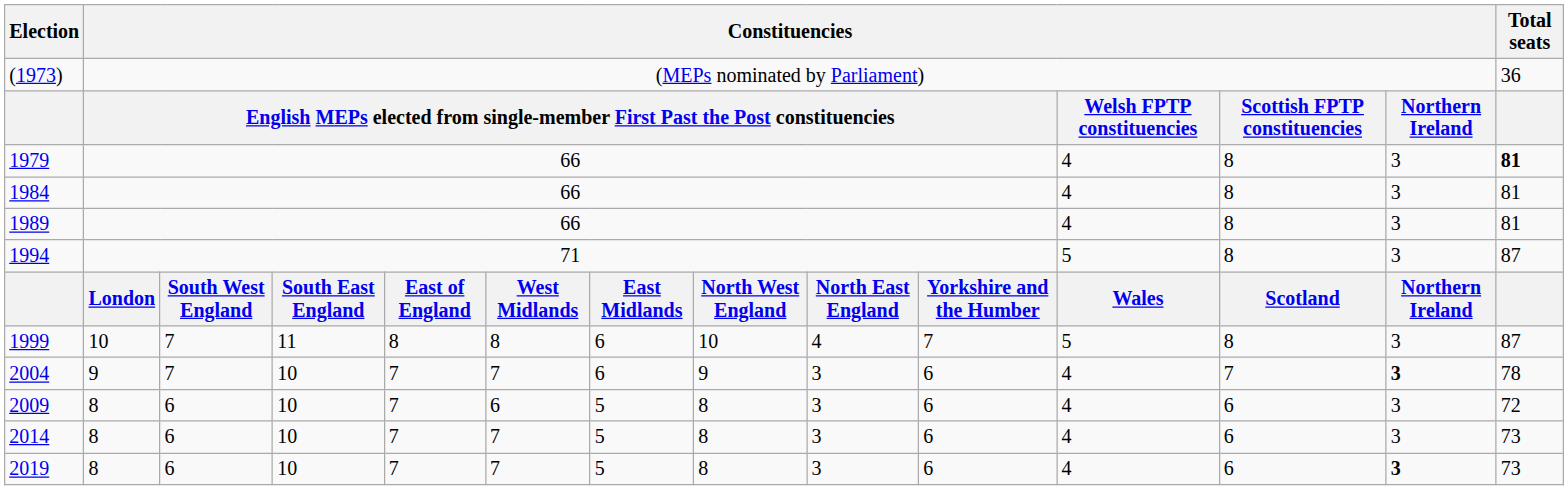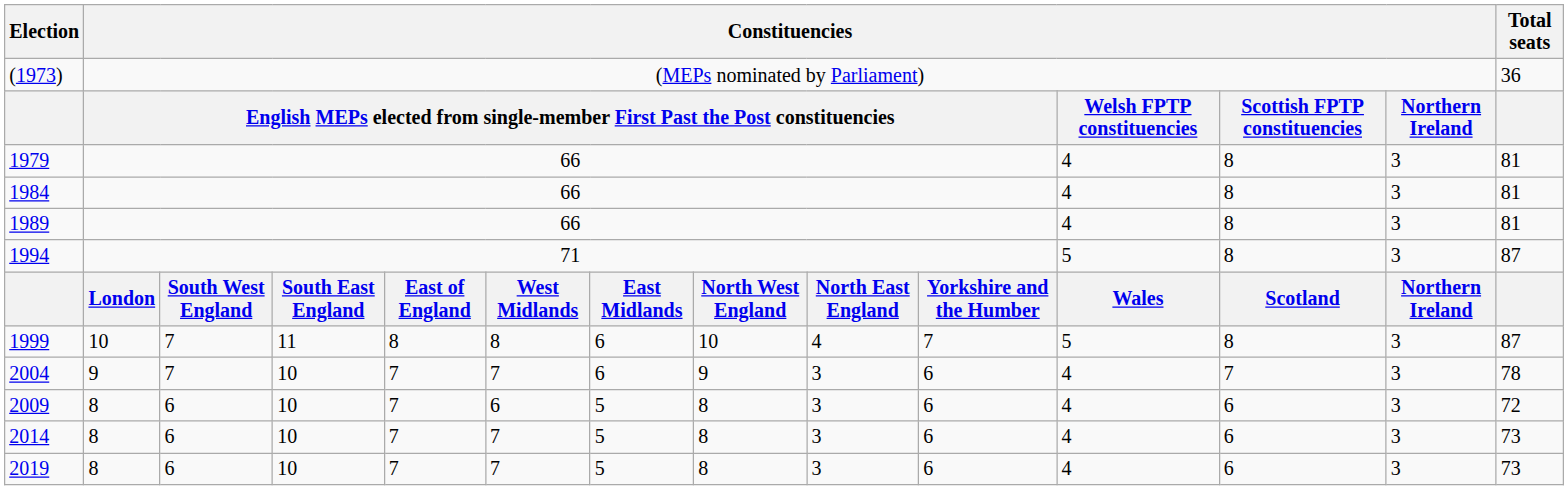(1511, 160) bold -> (1511, 160) normal
(1396, 373) bold -> (1396, 373) normal
(1396, 468) bold -> (1396, 468) normal
